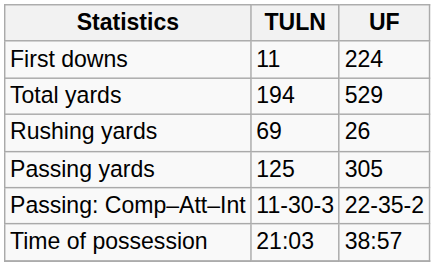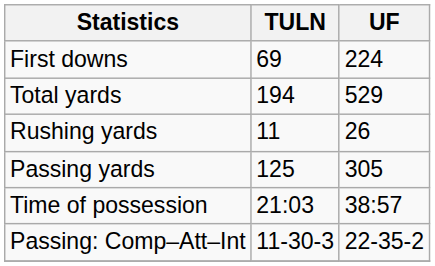(268, 59) 11 -> (269, 59) 69
(269, 132) 69 -> (268, 132) 11
rows swapped: (128, 205) <-> (109, 242)
